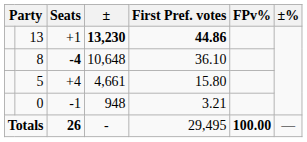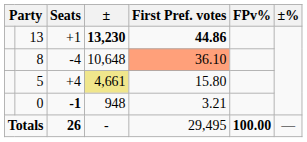(75, 59) bold -> (75, 59) normal
(211, 59) no background -> (211, 59) lightsalmon background
(110, 81) no background -> (110, 81) khaki background
(75, 103) normal -> (75, 103) bold
